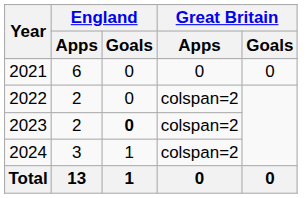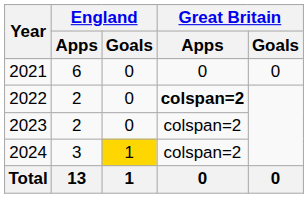(200, 98) normal -> (202, 98) bold
(129, 125) bold -> (129, 125) normal
(129, 152) no background -> (129, 152) gold background
